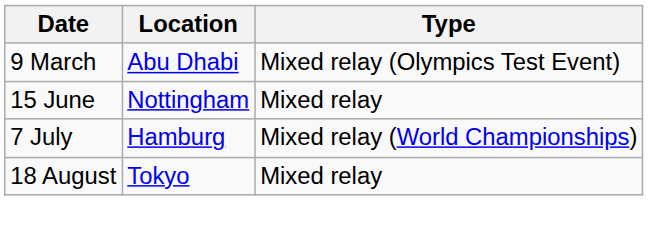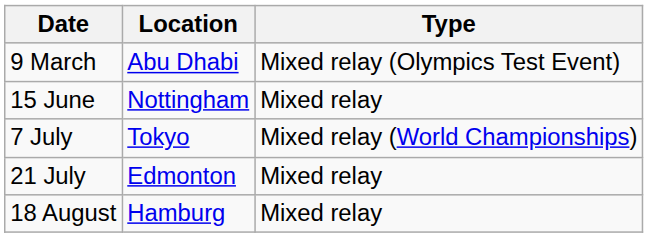(176, 137) Hamburg -> (158, 137) Tokyo
+ row: (48, 175)
(158, 175) Tokyo -> (176, 213) Hamburg
